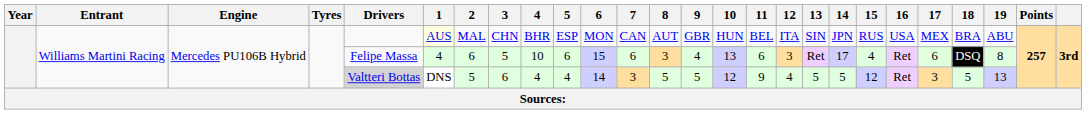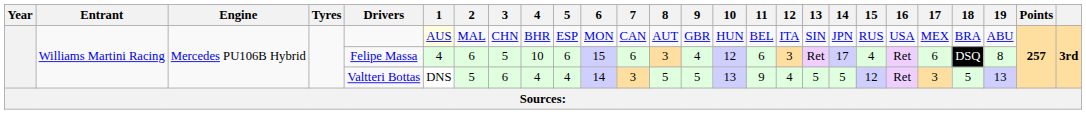(730, 57) 13 -> (730, 57) 12
(384, 78) lightgrey background -> (384, 78) no background
(730, 78) 12 -> (730, 78) 13
